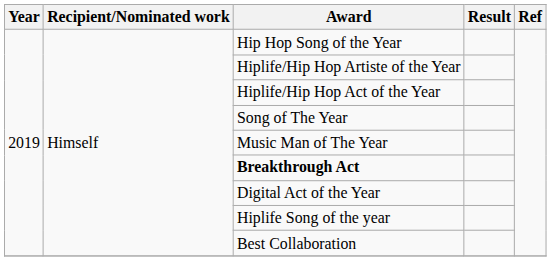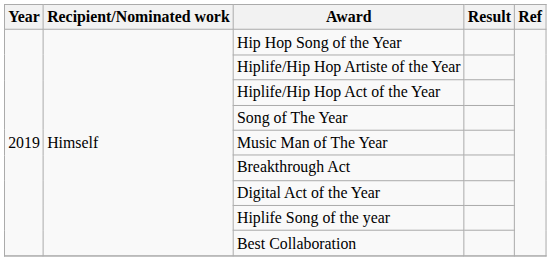(298, 167) bold -> (294, 167) normal
